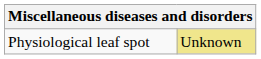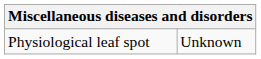(211, 41) khaki background -> (211, 41) no background
